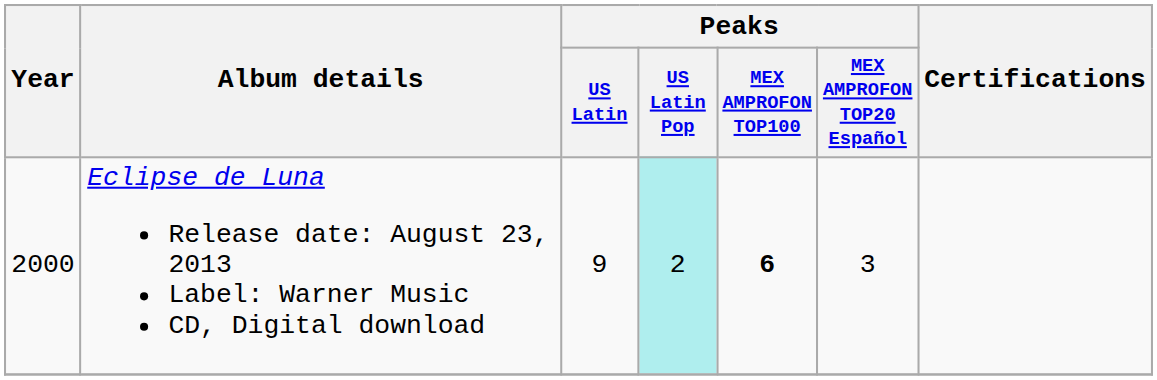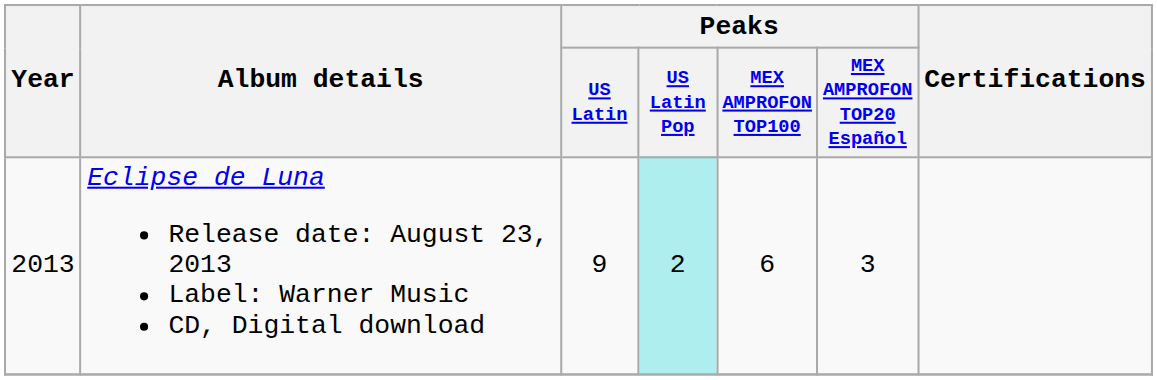(43, 265) 2000 -> (43, 265) 2013
(767, 265) bold -> (767, 265) normal
